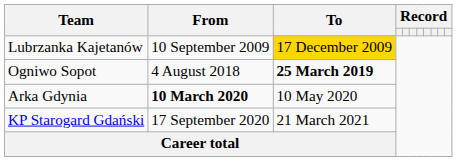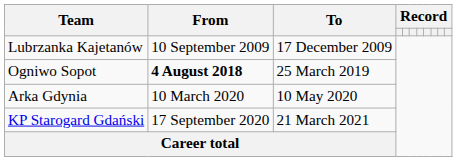(334, 47) gold background -> (334, 47) no background
(196, 71) normal -> (197, 71) bold
(325, 71) bold -> (323, 71) normal
(200, 95) bold -> (198, 95) normal
